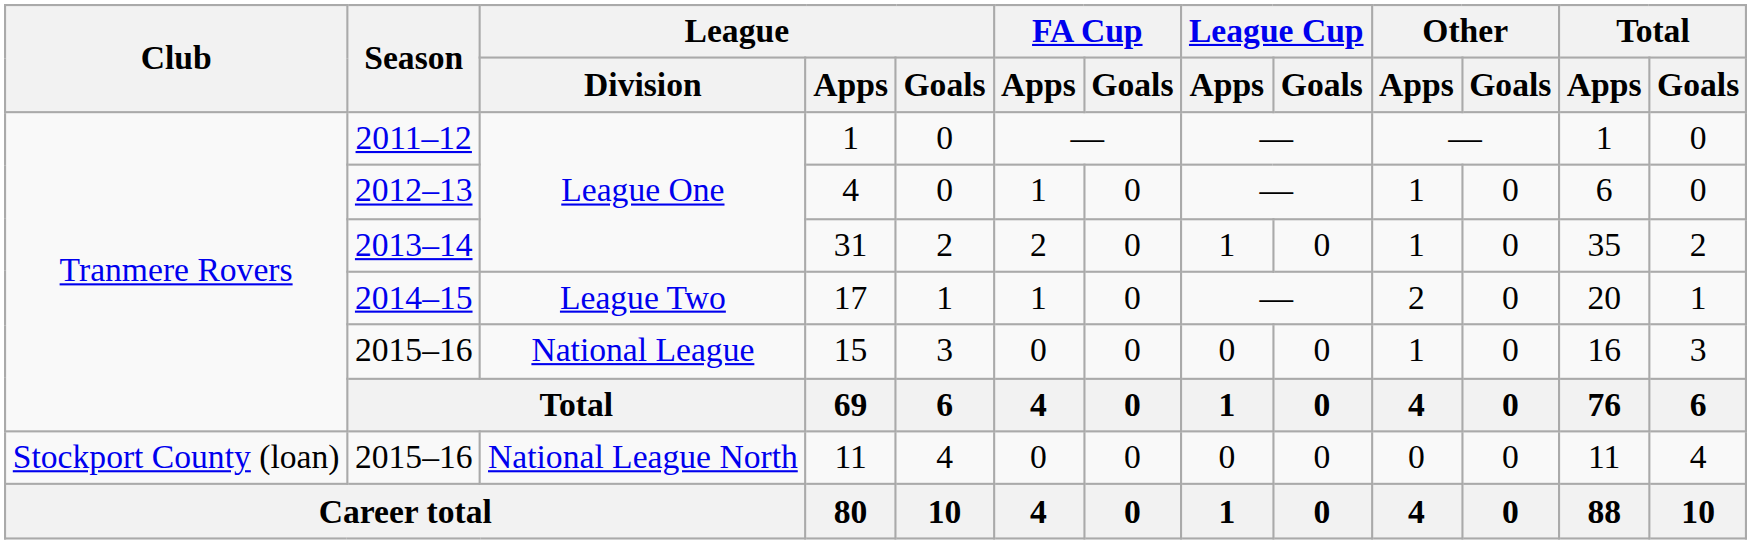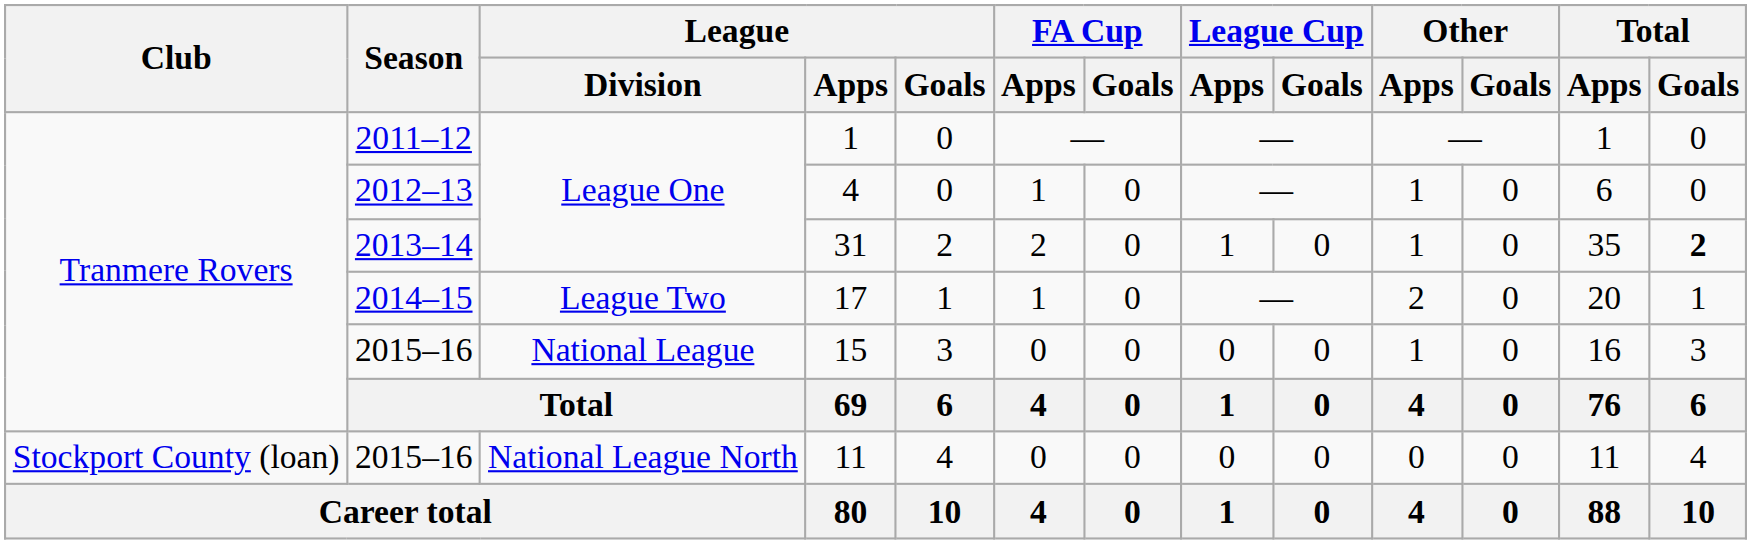(1698, 244) normal -> (1698, 244) bold
